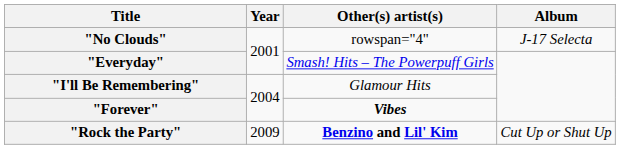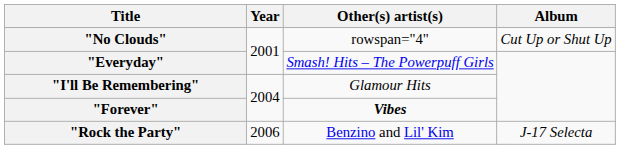(556, 39) J-17 Selecta -> (556, 39) Cut Up or Shut Up
(265, 132) 2009 -> (265, 132) 2006
(390, 132) bold -> (390, 132) normal
(556, 132) Cut Up or Shut Up -> (556, 132) J-17 Selecta
